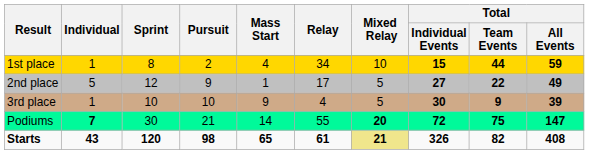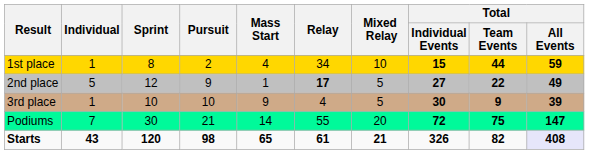(323, 83) normal -> (323, 83) bold
(92, 121) bold -> (92, 121) normal
(380, 121) bold -> (380, 121) normal
(380, 139) khaki background -> (380, 139) no background
(555, 139) no background -> (555, 139) lavender background
